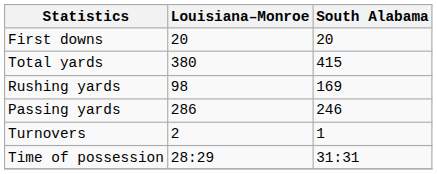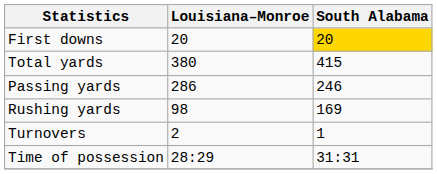(325, 40) no background -> (325, 40) gold background
rows swapped: (64, 87) <-> (64, 110)
